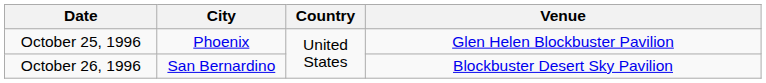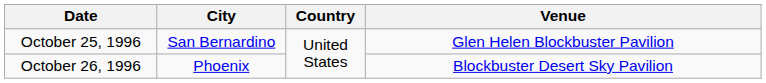(221, 41) Phoenix -> (221, 41) San Bernardino
(221, 66) San Bernardino -> (221, 66) Phoenix
